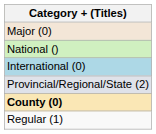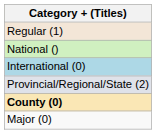(29, 31) Major (0) -> (35, 31) Regular (1)
(35, 120) Regular (1) -> (29, 120) Major (0)
